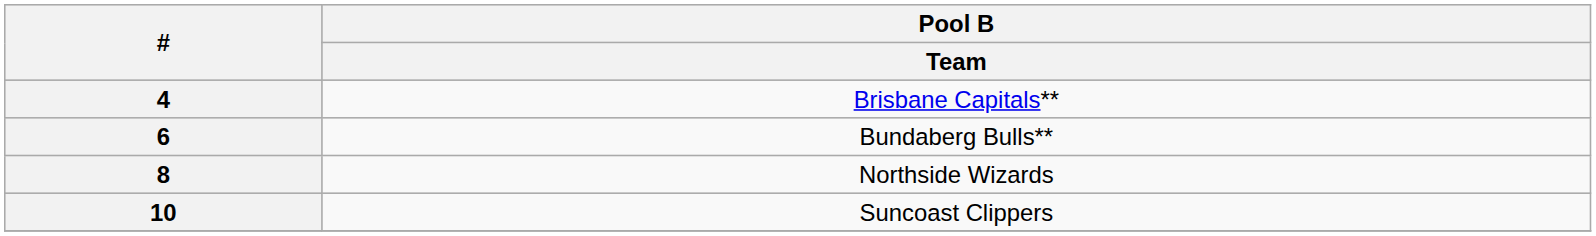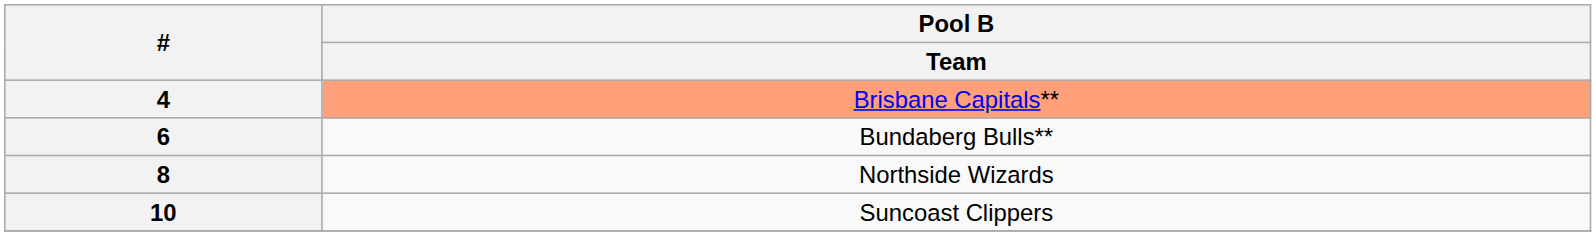(956, 99) no background -> (956, 99) lightsalmon background
